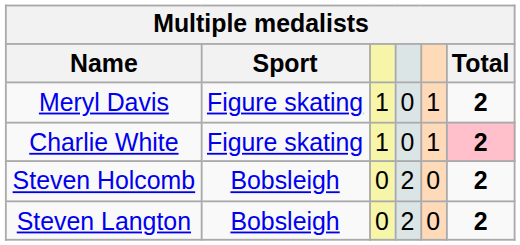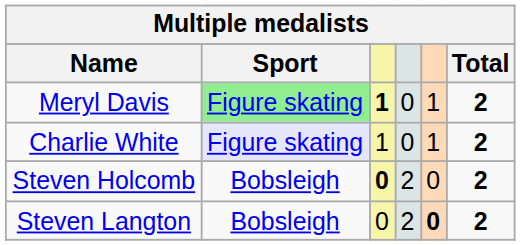(285, 103) no background -> (285, 103) lightgreen background
(382, 103) normal -> (382, 103) bold
(285, 142) no background -> (285, 142) lavender background
(481, 142) pink background -> (481, 142) no background
(382, 181) normal -> (382, 181) bold
(433, 221) normal -> (433, 221) bold
